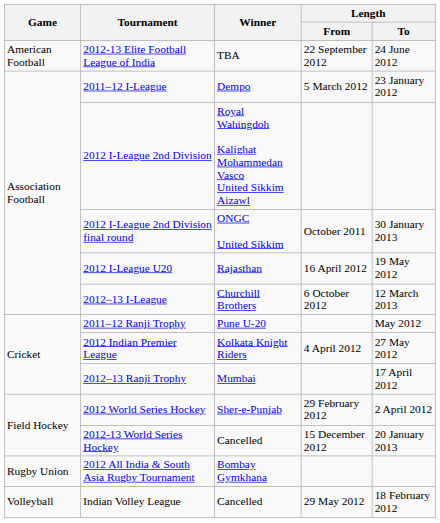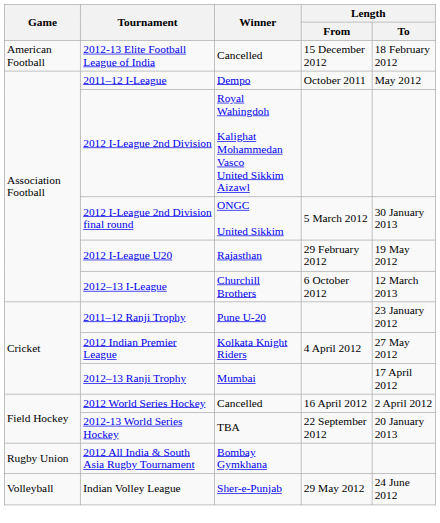(228, 55) TBA -> (240, 55) Cancelled
(335, 55) 22 September 2012 -> (334, 55) 15 December 2012
(392, 55) 24 June 2012 -> (402, 55) 18 February 2012
(336, 86) 5 March 2012 -> (335, 80) October 2011
(399, 86) 23 January 2012 -> (398, 80) May 2012
(335, 231) October 2011 -> (336, 218) 5 March 2012
(335, 268) 16 April 2012 -> (331, 255) 29 February 2012
(398, 323) May 2012 -> (399, 317) 23 January 2012
(249, 409) Sher-e-Punjab -> (240, 403) Cancelled
(331, 409) 29 February 2012 -> (335, 403) 16 April 2012
(240, 440) Cancelled -> (228, 427) TBA
(334, 440) 15 December 2012 -> (335, 427) 22 September 2012
(240, 502) Cancelled -> (249, 489) Sher-e-Punjab
(402, 502) 18 February 2012 -> (392, 489) 24 June 2012
